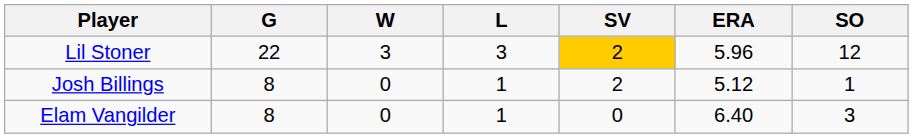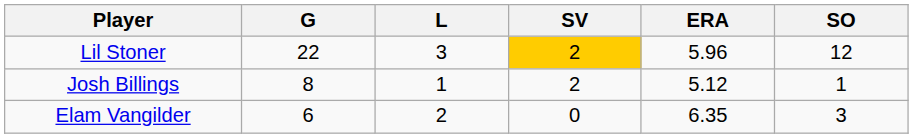- column: (385, 20)
(269, 116) 8 -> (308, 116) 6
(501, 116) 1 -> (441, 116) 2
(734, 116) 6.40 -> (708, 116) 6.35
